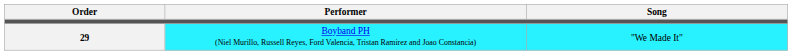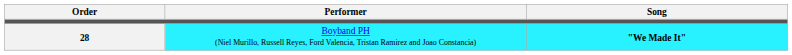(85, 37) 29 -> (85, 37) 28
(657, 37) normal -> (657, 37) bold
